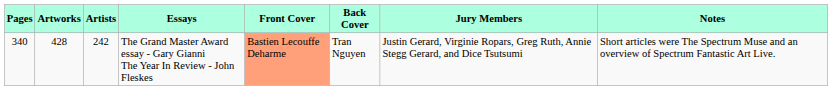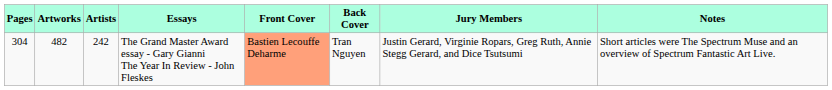(20, 41) 340 -> (20, 41) 304
(59, 41) 428 -> (59, 41) 482
